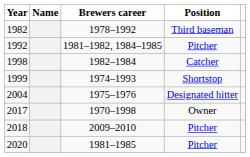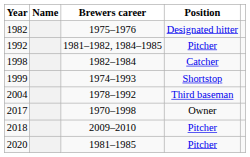(112, 29) 1978–1992 -> (112, 29) 1975–1976
(202, 29) Third baseman -> (202, 29) Designated hitter
(112, 95) 1975–1976 -> (112, 95) 1978–1992
(202, 95) Designated hitter -> (202, 95) Third baseman
